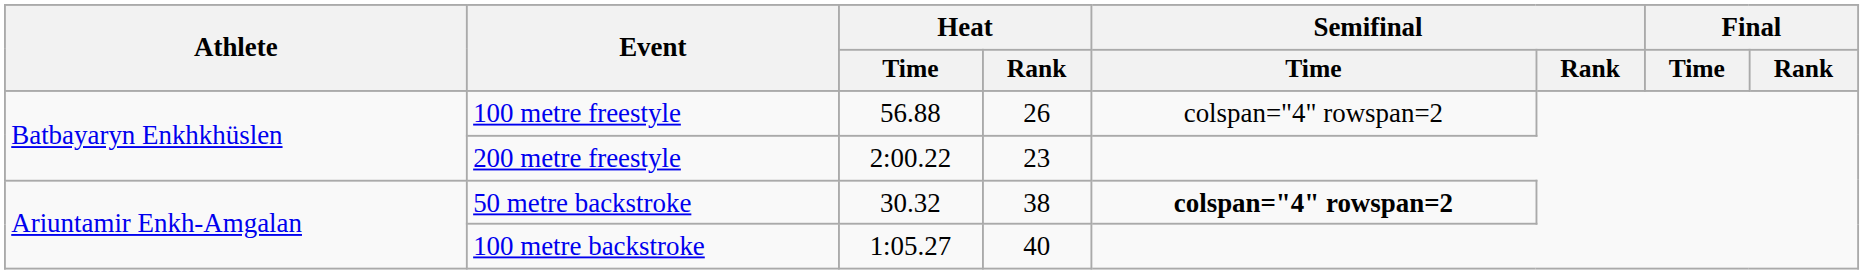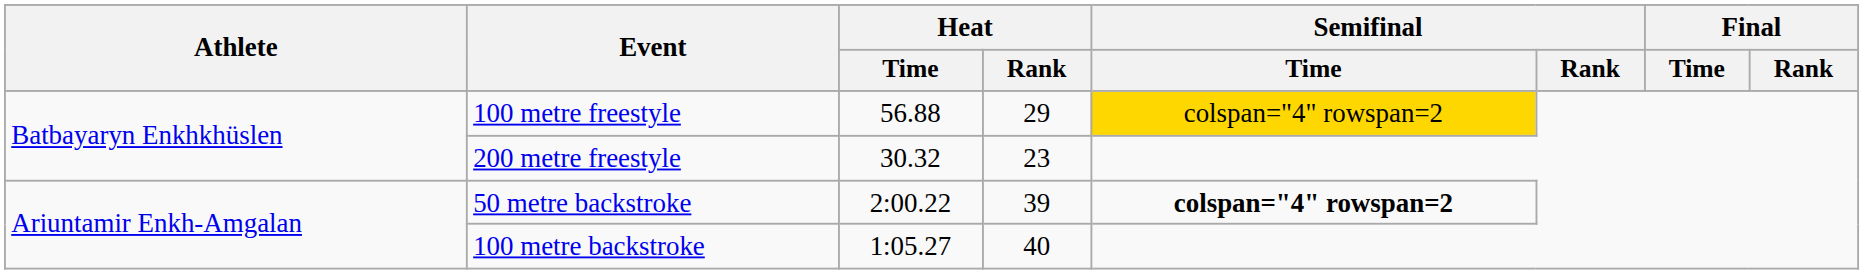(1037, 113) 26 -> (1037, 113) 29
(1313, 113) no background -> (1313, 113) gold background
(910, 157) 2:00.22 -> (910, 157) 30.32
(910, 202) 30.32 -> (910, 202) 2:00.22
(1037, 202) 38 -> (1037, 202) 39
